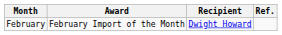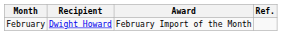columns swapped: (220, 11) <-> (117, 11)
